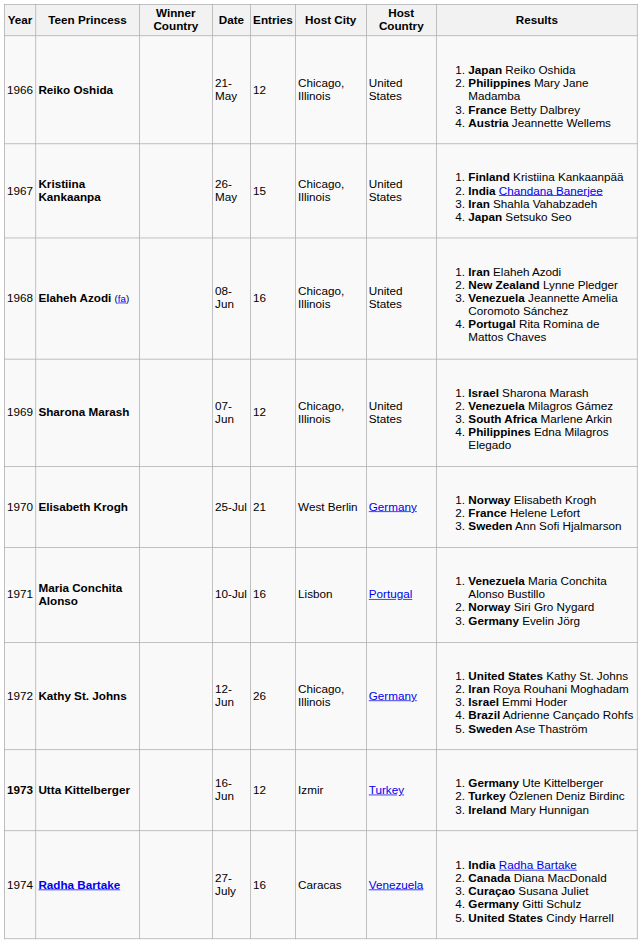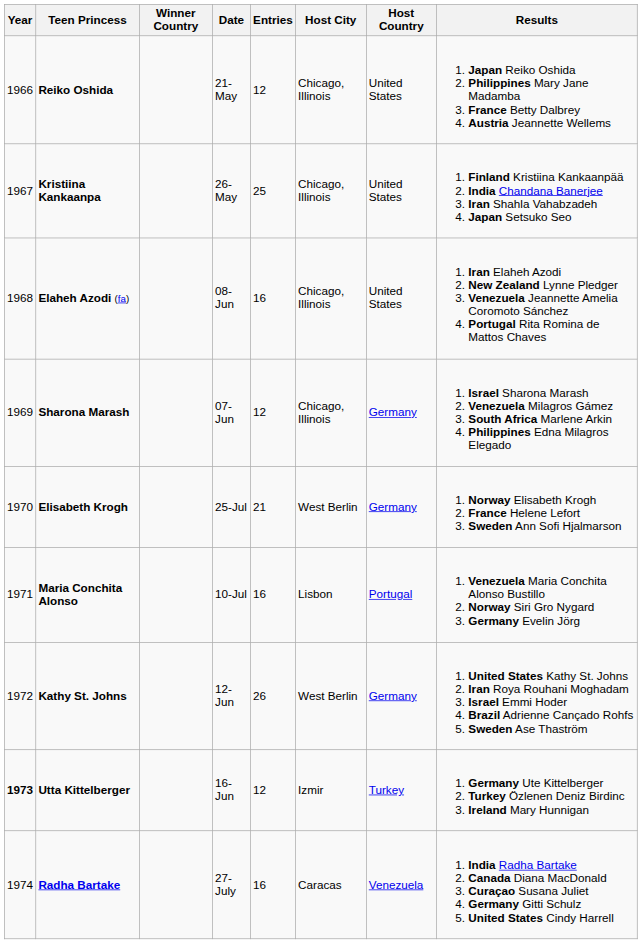(260, 190) 15 -> (260, 190) 25
(386, 412) United States -> (393, 412) Germany
(321, 696) Chicago, Illinois -> (328, 696) West Berlin
